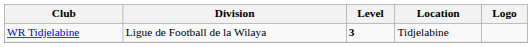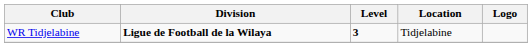(196, 33) normal -> (197, 33) bold
